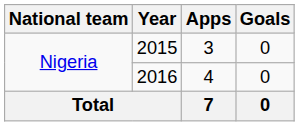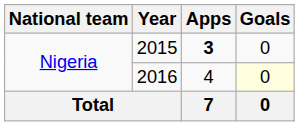(209, 47) normal -> (209, 47) bold
(265, 76) no background -> (265, 76) lightyellow background
